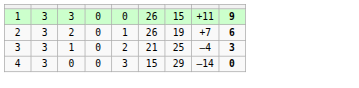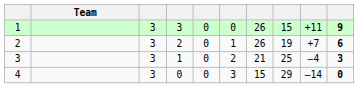+ column: (85, 12)
